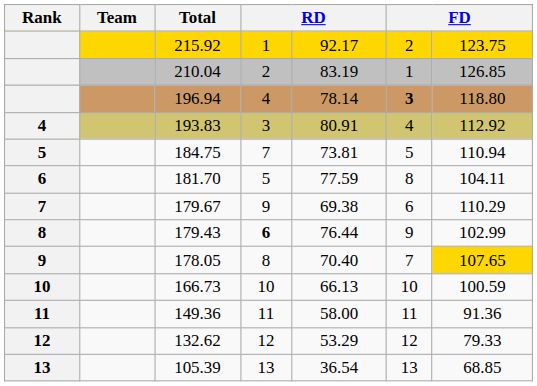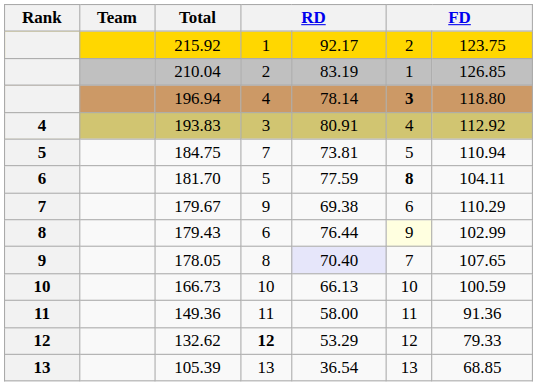(409, 179) normal -> (409, 179) bold
(266, 233) bold -> (266, 233) normal
(409, 233) no background -> (409, 233) lightyellow background
(339, 260) no background -> (339, 260) lavender background
(482, 260) gold background -> (482, 260) no background
(266, 340) normal -> (266, 340) bold
